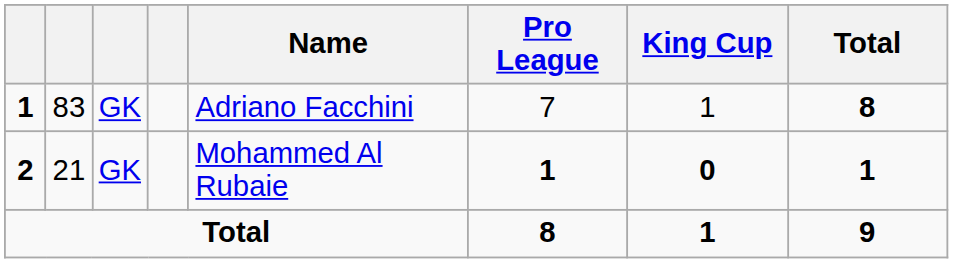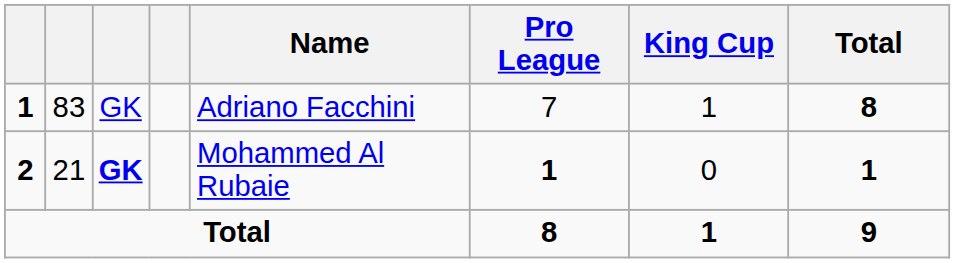(120, 170) normal -> (121, 170) bold
(707, 170) bold -> (709, 170) normal
